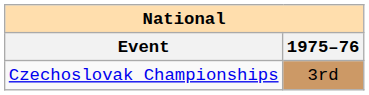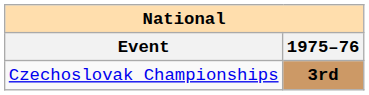(323, 75) normal -> (323, 75) bold
